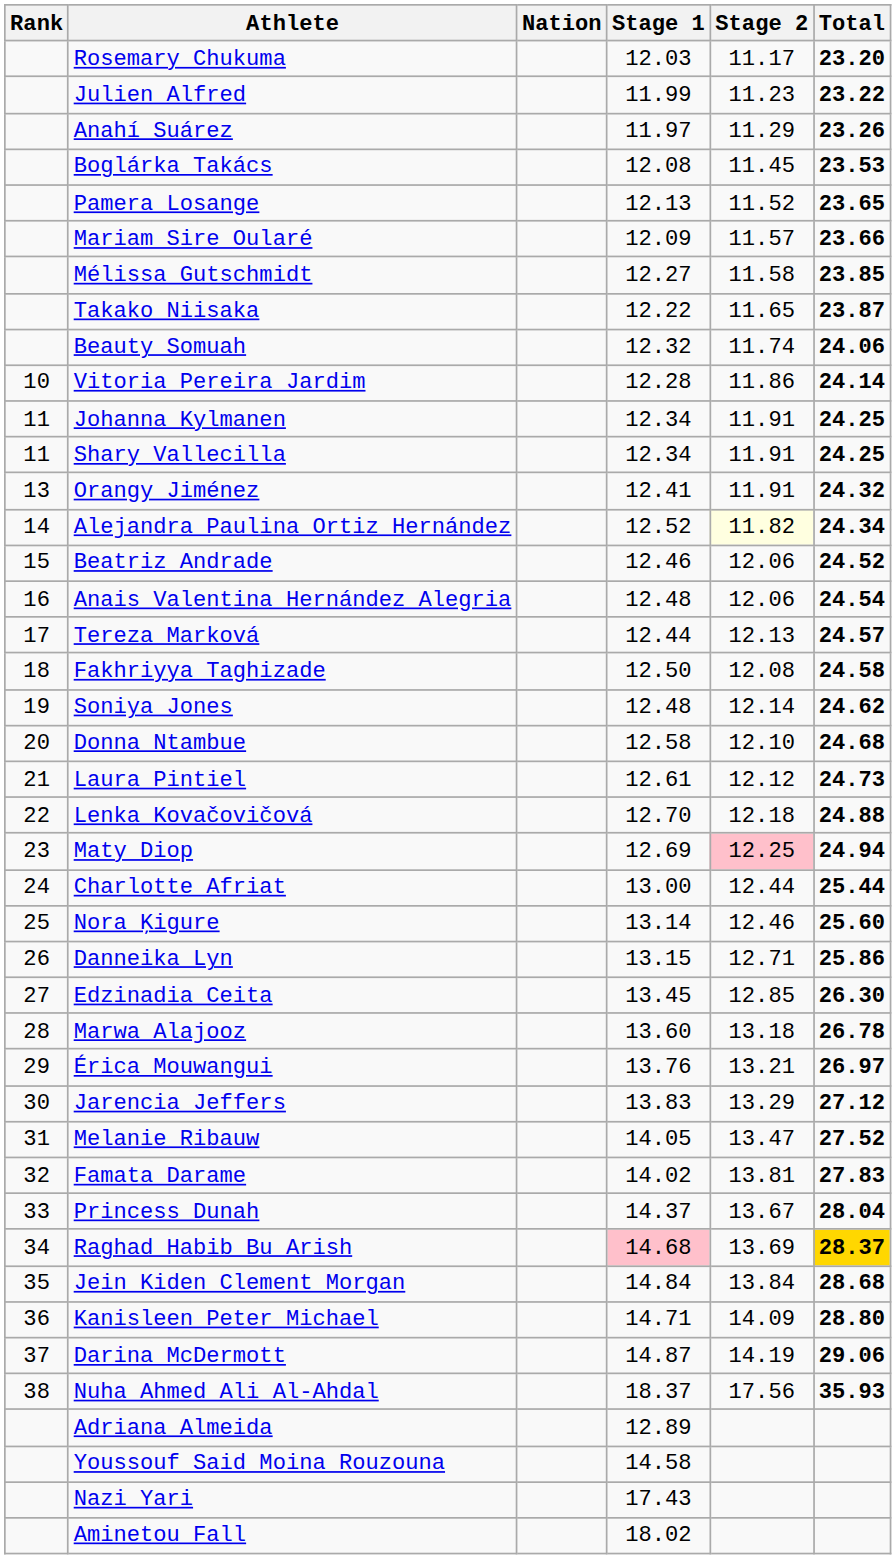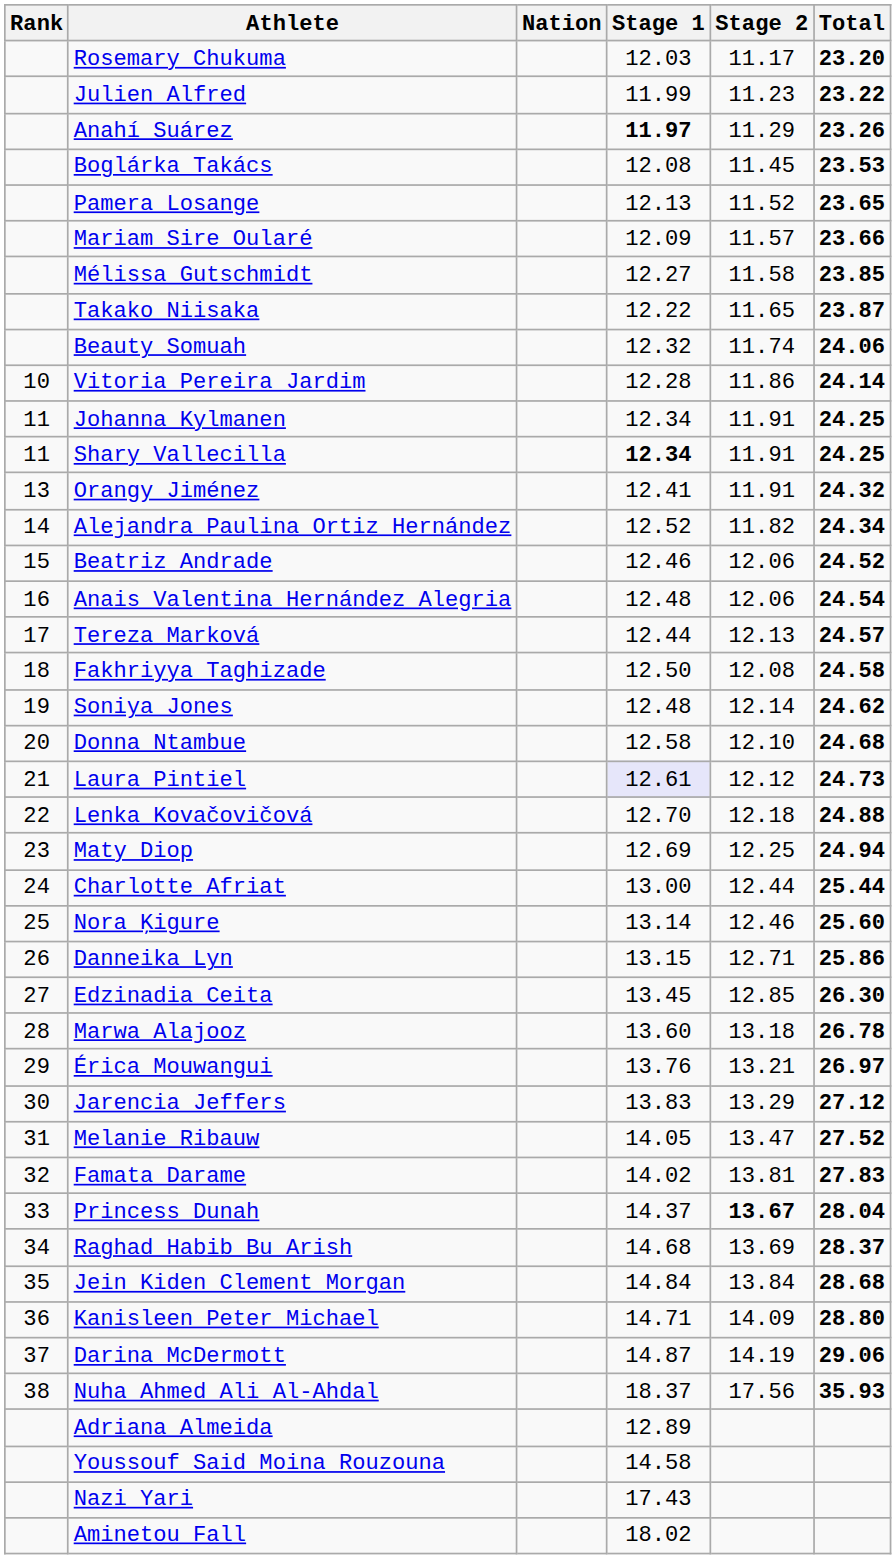(658, 131) normal -> (658, 131) bold
(658, 455) normal -> (658, 455) bold
(762, 527) lightyellow background -> (762, 527) no background
(658, 779) no background -> (658, 779) lavender background
(762, 851) pink background -> (762, 851) no background
(762, 1211) normal -> (762, 1211) bold
(658, 1247) pink background -> (658, 1247) no background
(852, 1247) gold background -> (852, 1247) no background
